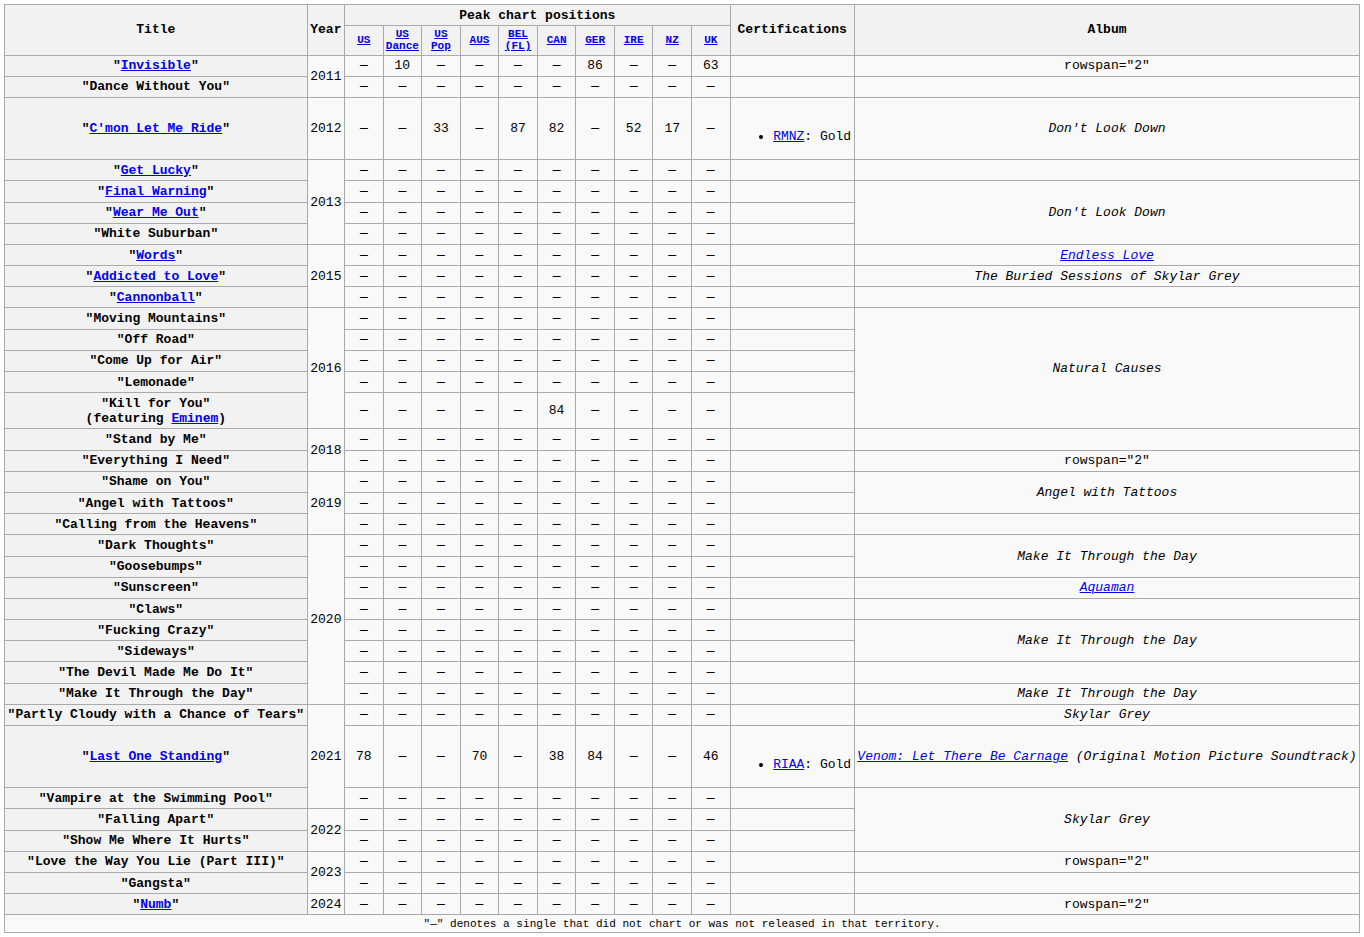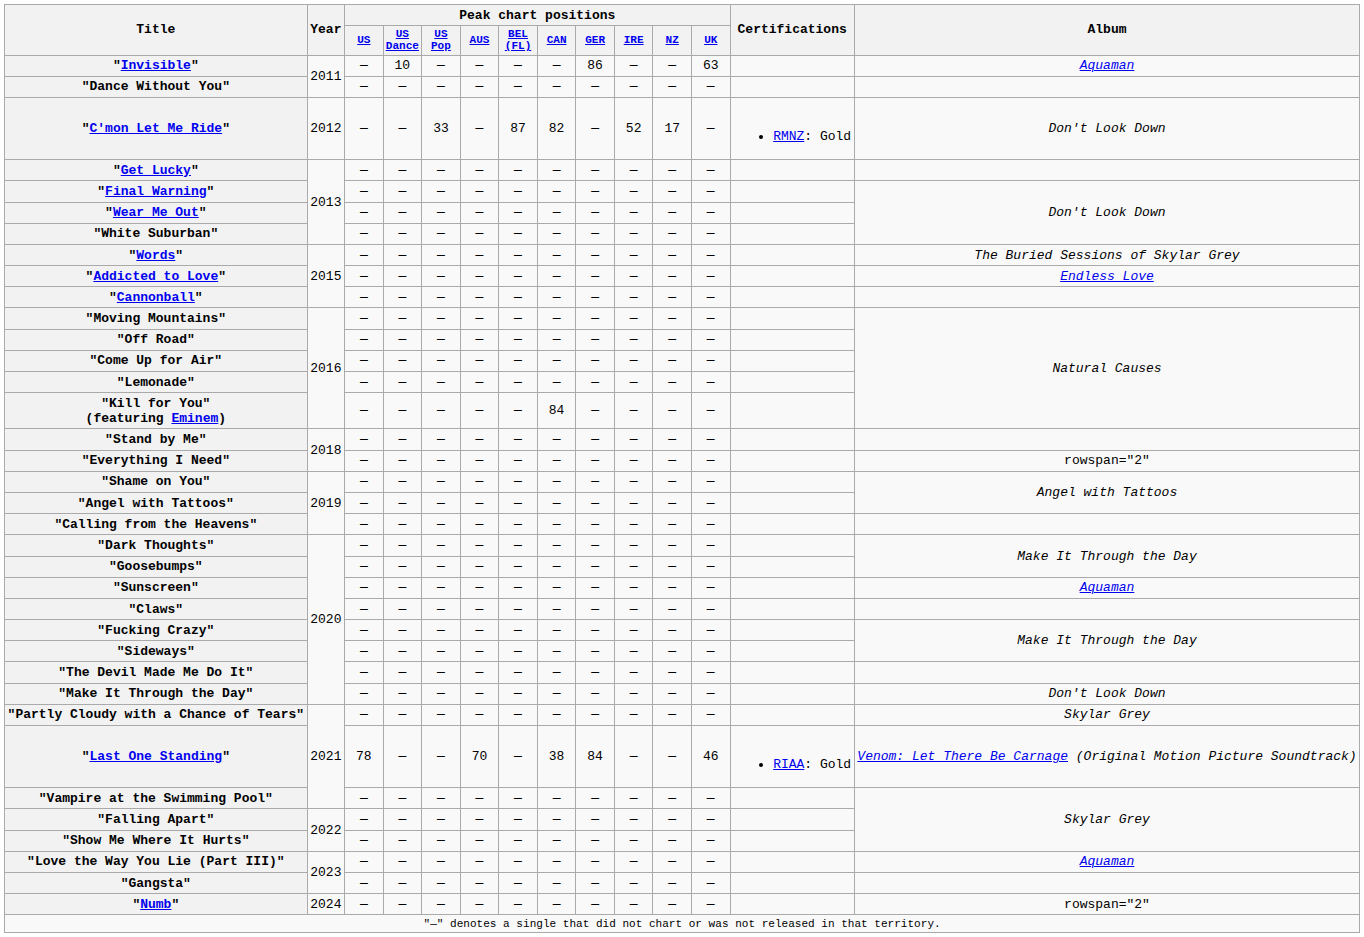(1107, 66) rowspan="2" -> (1107, 66) Aquaman
(1107, 255) Endless Love -> (1107, 255) The Buried Sessions of Skylar Grey
(1107, 276) The Buried Sessions of Skylar Grey -> (1107, 276) Endless Love
(1107, 694) Make It Through the Day -> (1107, 694) Don't Look Down
(1107, 862) rowspan="2" -> (1107, 862) Aquaman
